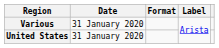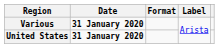(108, 24) normal -> (108, 24) bold
(108, 37) normal -> (108, 37) bold
